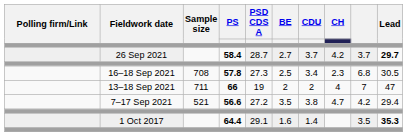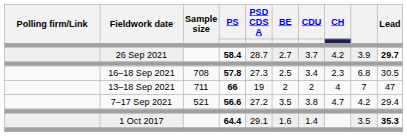(364, 55) 3.7 -> (364, 55) 3.9
